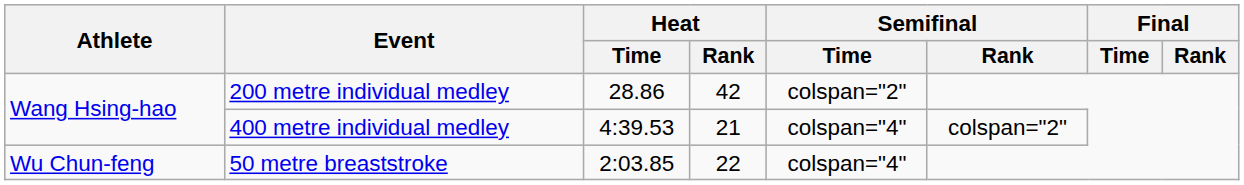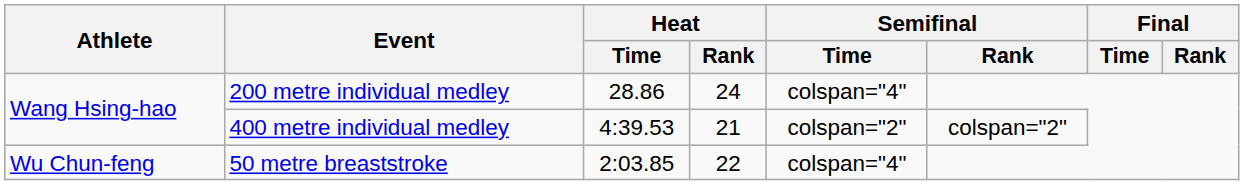(728, 92) 42 -> (728, 92) 24
(847, 92) colspan="2" -> (847, 92) colspan="4"
(847, 127) colspan="4" -> (847, 127) colspan="2"
